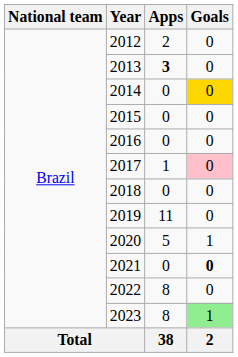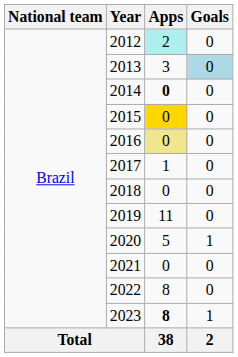(166, 41) no background -> (166, 41) paleturquoise background
(166, 66) bold -> (166, 66) normal
(210, 66) no background -> (210, 66) lightblue background
(166, 91) normal -> (166, 91) bold
(210, 91) gold background -> (210, 91) no background
(166, 116) no background -> (166, 116) gold background
(166, 141) no background -> (166, 141) khaki background
(210, 166) pink background -> (210, 166) no background
(210, 265) bold -> (210, 265) normal
(166, 315) normal -> (166, 315) bold
(210, 315) lightgreen background -> (210, 315) no background
